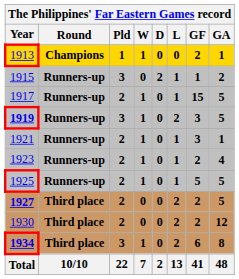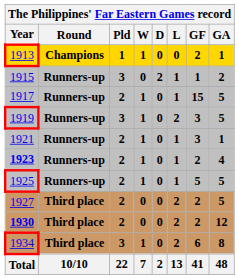(22, 118) bold -> (22, 118) normal
(22, 159) normal -> (22, 159) bold
(22, 202) bold -> (22, 202) normal
(22, 222) normal -> (22, 222) bold
(22, 243) bold -> (22, 243) normal
